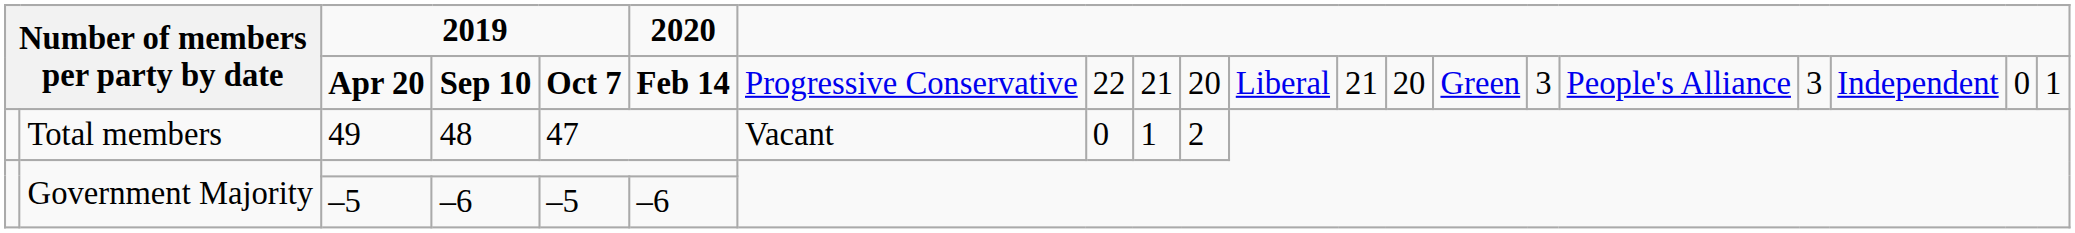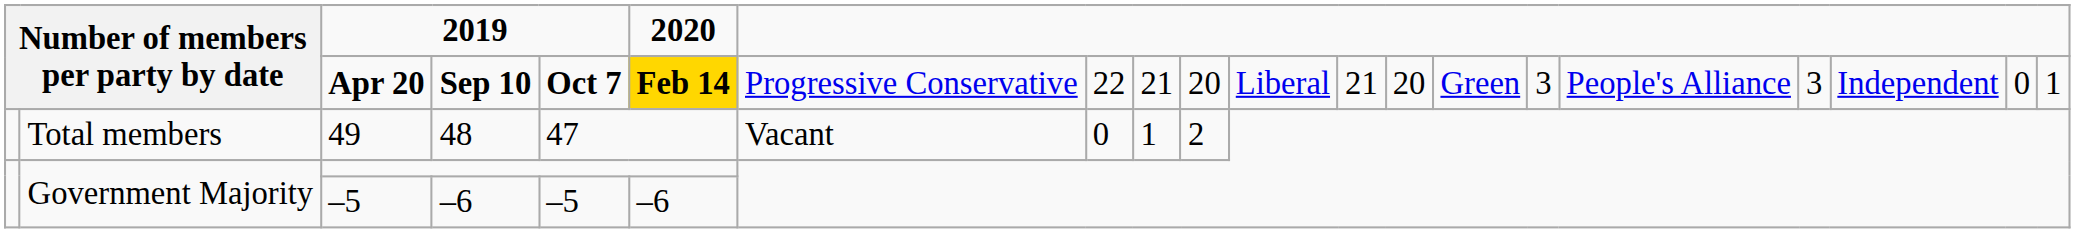(683, 82) no background -> (683, 82) gold background
